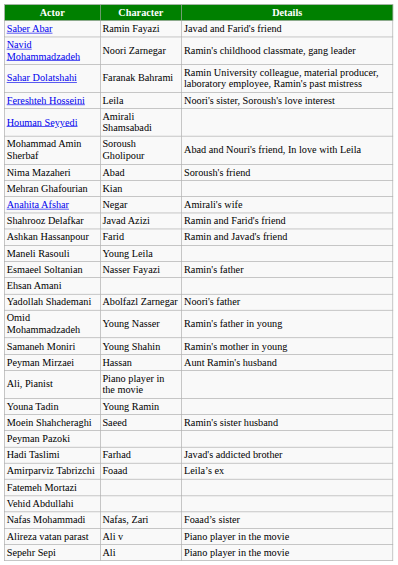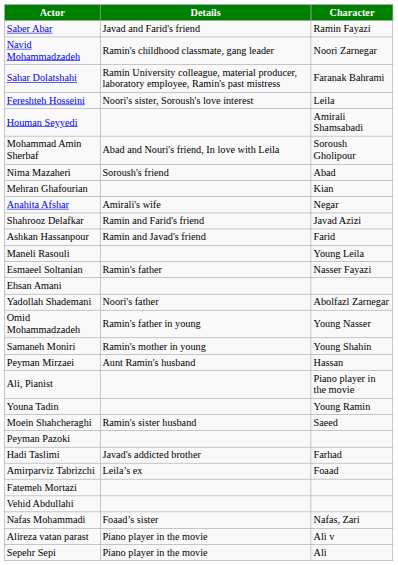columns swapped: (141, 12) <-> (287, 12)
